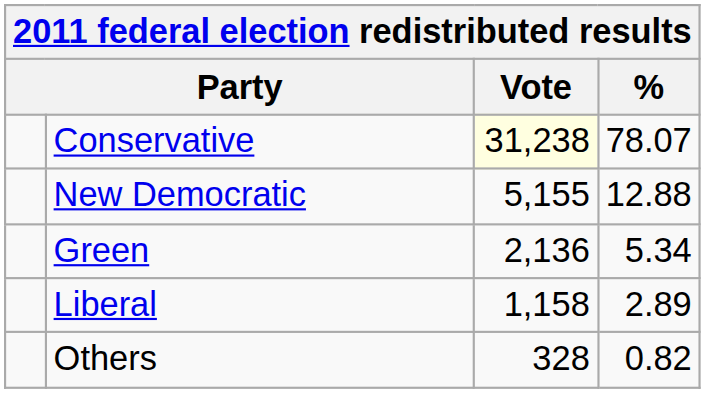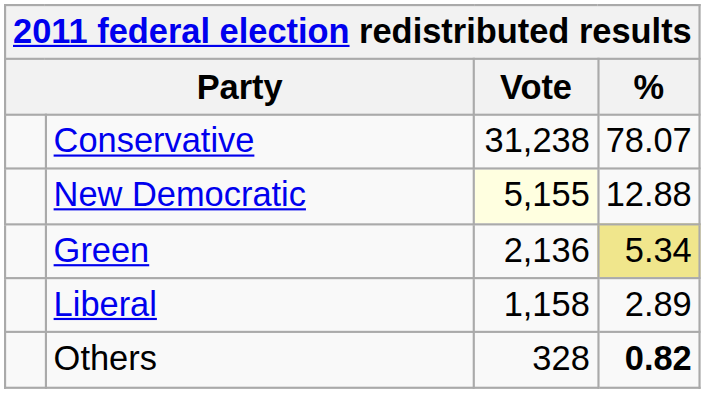(537, 140) lightyellow background -> (537, 140) no background
(547, 195) no background -> (547, 195) lightyellow background
(658, 250) no background -> (658, 250) khaki background
(658, 359) normal -> (658, 359) bold
